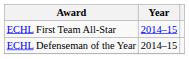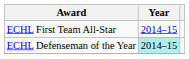(159, 45) no background -> (159, 45) paleturquoise background
